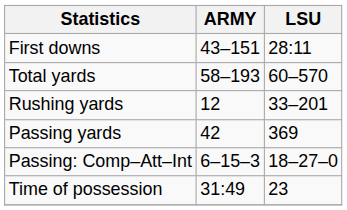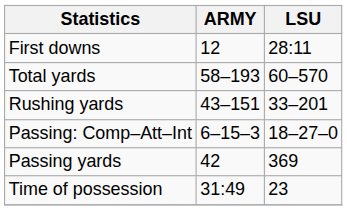(230, 48) 43–151 -> (210, 48) 12
(210, 104) 12 -> (230, 104) 43–151
rows swapped: (65, 133) <-> (100, 161)
